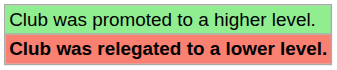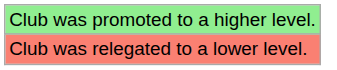(168, 49) bold -> (158, 49) normal
